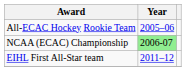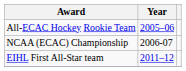(156, 43) lightgreen background -> (156, 43) no background
